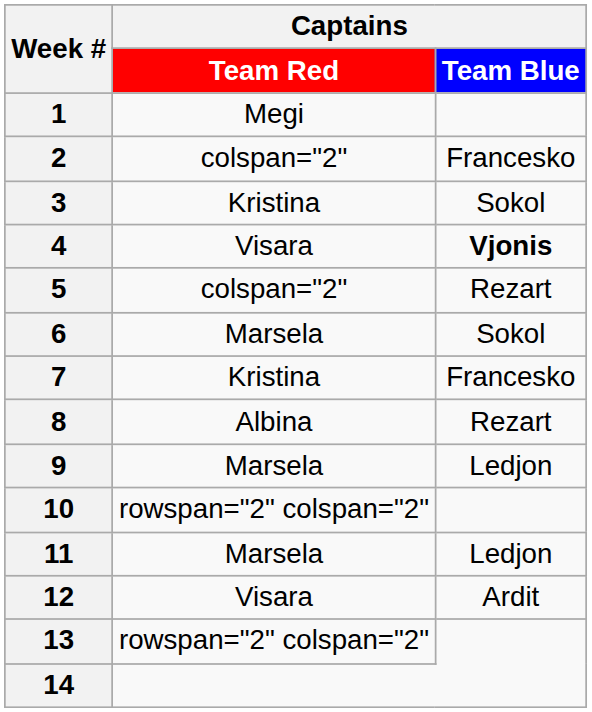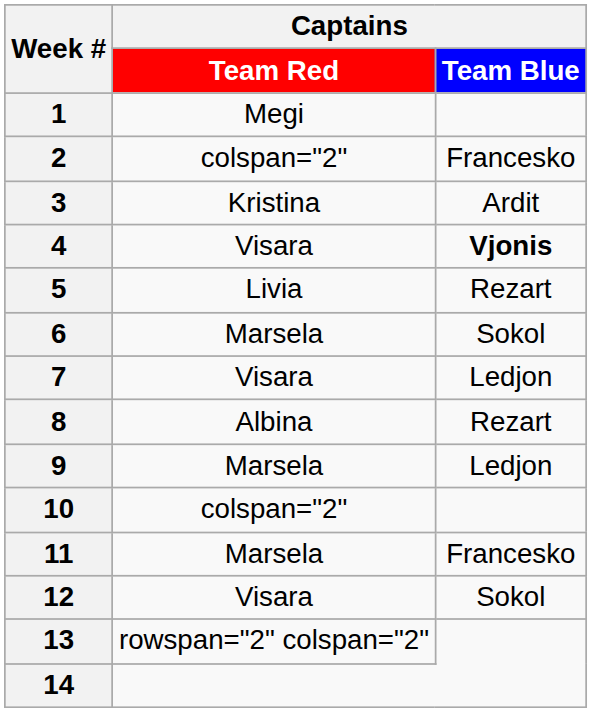(511, 202) Sokol -> (511, 202) Ardit
(274, 289) colspan="2" -> (274, 289) Livia
(274, 377) Kristina -> (274, 377) Visara
(511, 377) Francesko -> (511, 377) Ledjon
(274, 509) rowspan="2" colspan="2" -> (274, 509) colspan="2"
(511, 553) Ledjon -> (511, 553) Francesko
(511, 597) Ardit -> (511, 597) Sokol
